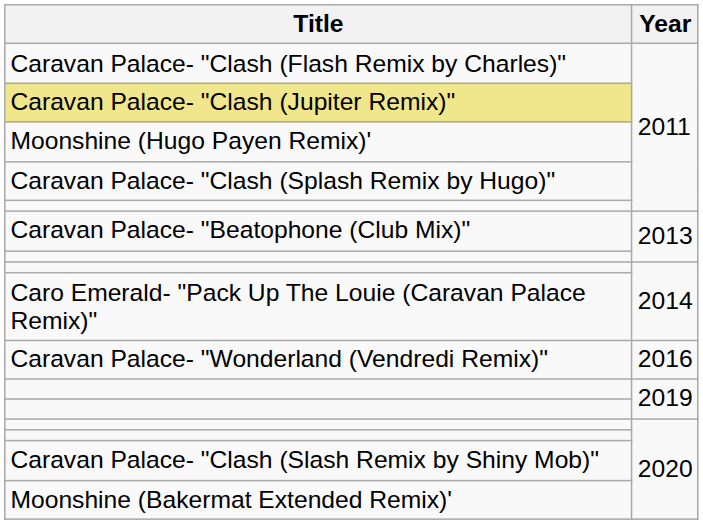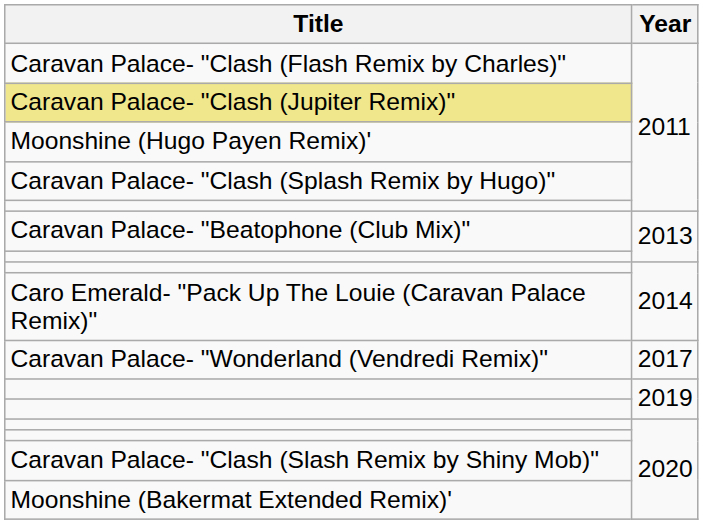(665, 359) 2016 -> (665, 359) 2017
